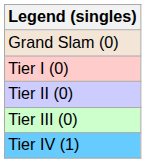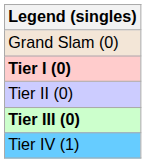(38, 68) normal -> (40, 68) bold
(43, 119) normal -> (44, 119) bold
